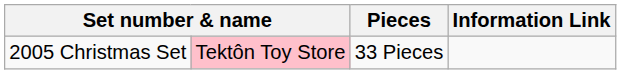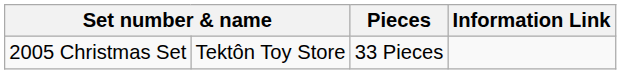(271, 52) pink background -> (271, 52) no background
